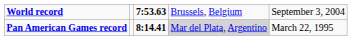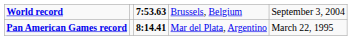(219, 27) lightgrey background -> (219, 27) no background
